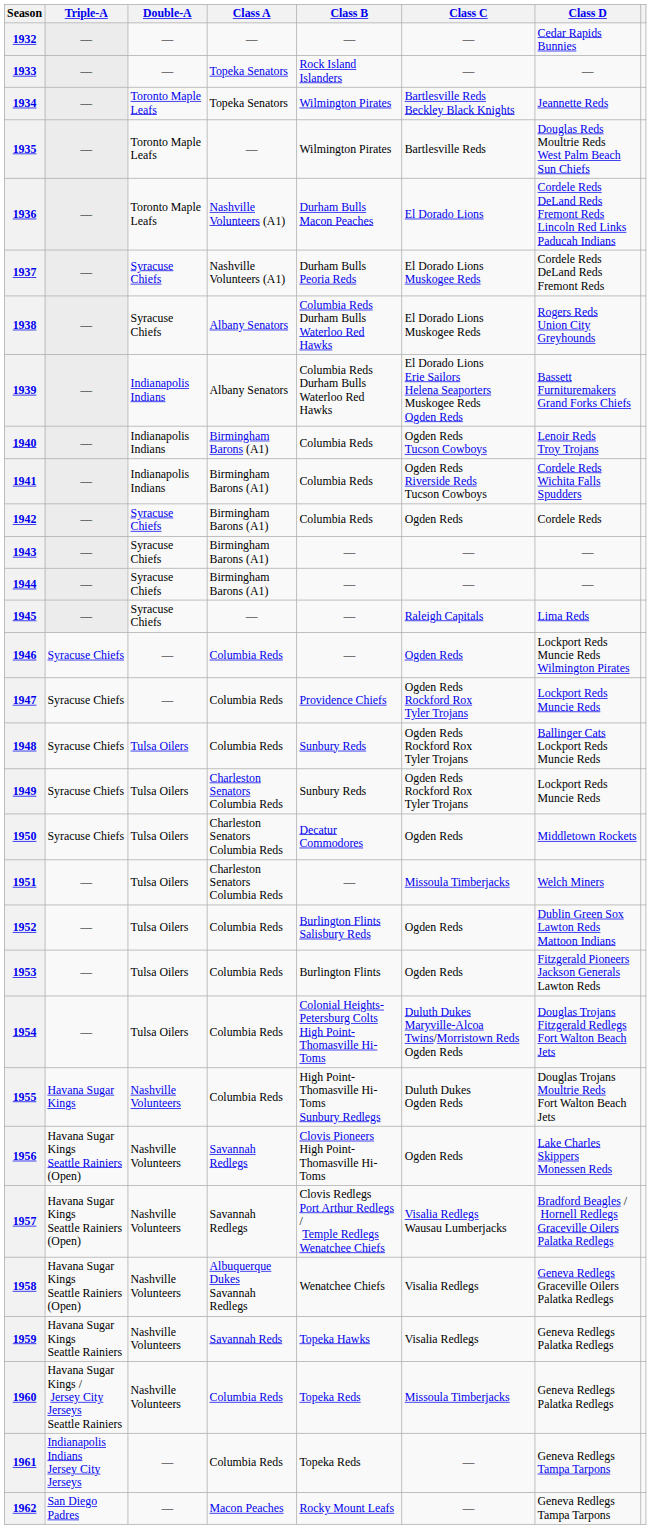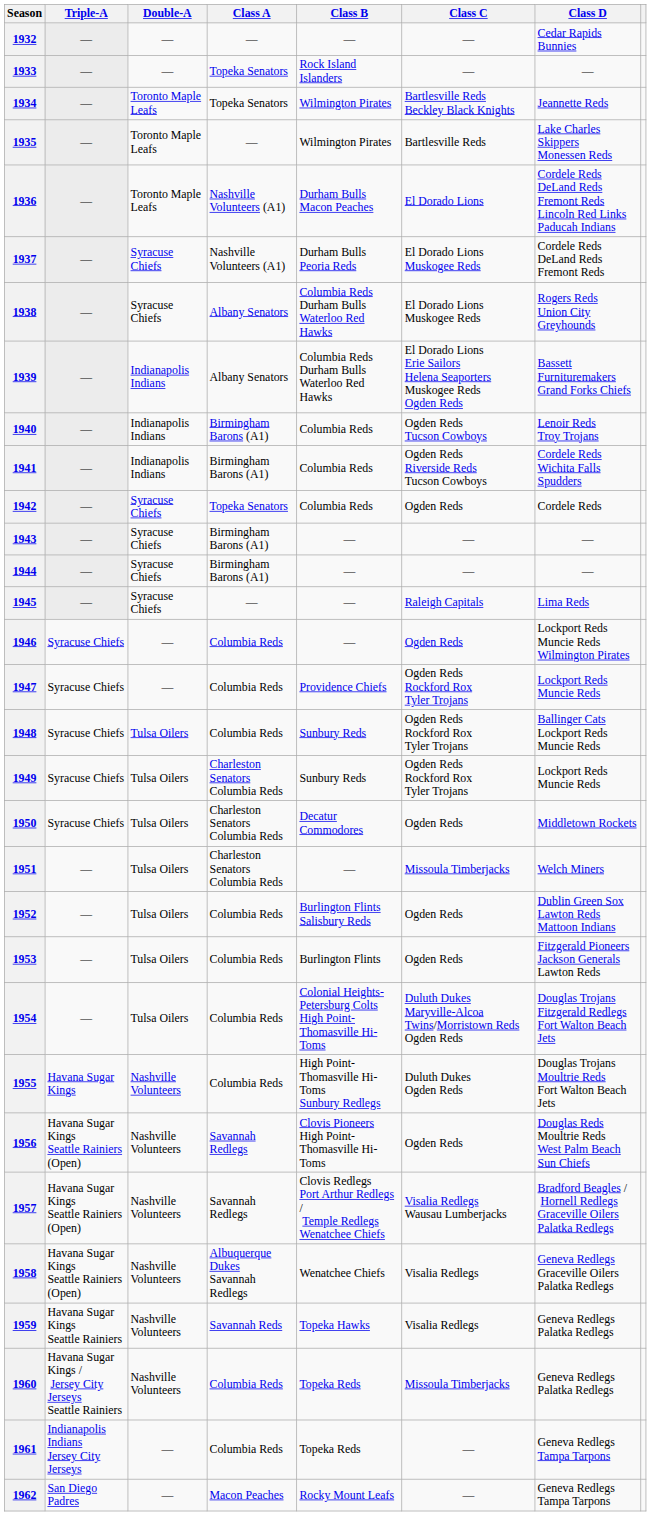(579, 148) Douglas Reds Moultrie Reds West Palm Beach Sun Chiefs -> (575, 142) Lake Charles Skippers Monessen Reds
(239, 520) Birmingham Barons (A1) -> (249, 506) Topeka Senators
(575, 1155) Lake Charles Skippers Monessen Reds -> (579, 1142) Douglas Reds Moultrie Reds West Palm Beach Sun Chiefs
